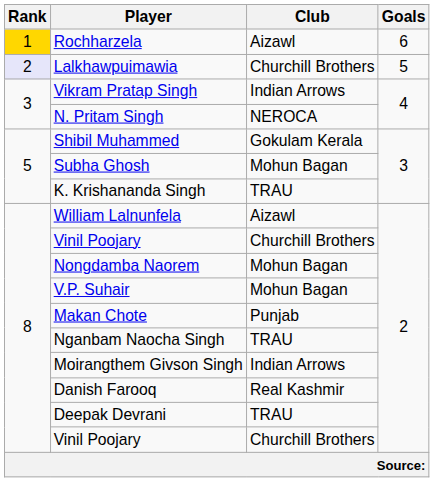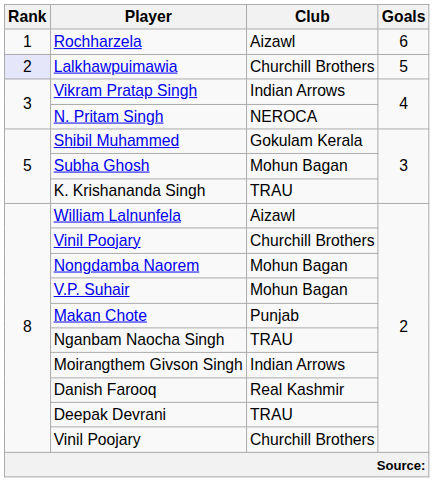(27, 41) gold background -> (27, 41) no background
